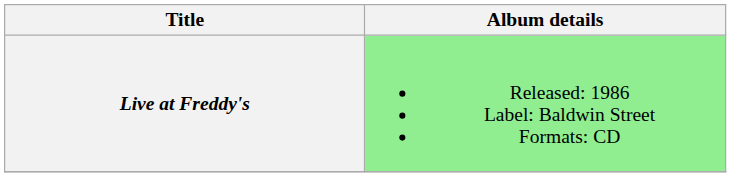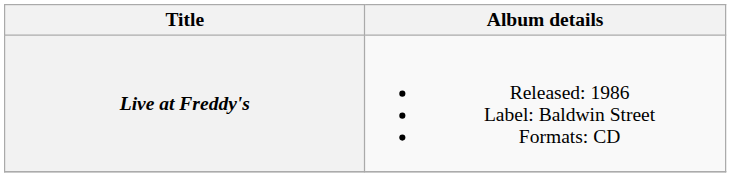(545, 114) lightgreen background -> (545, 114) no background
